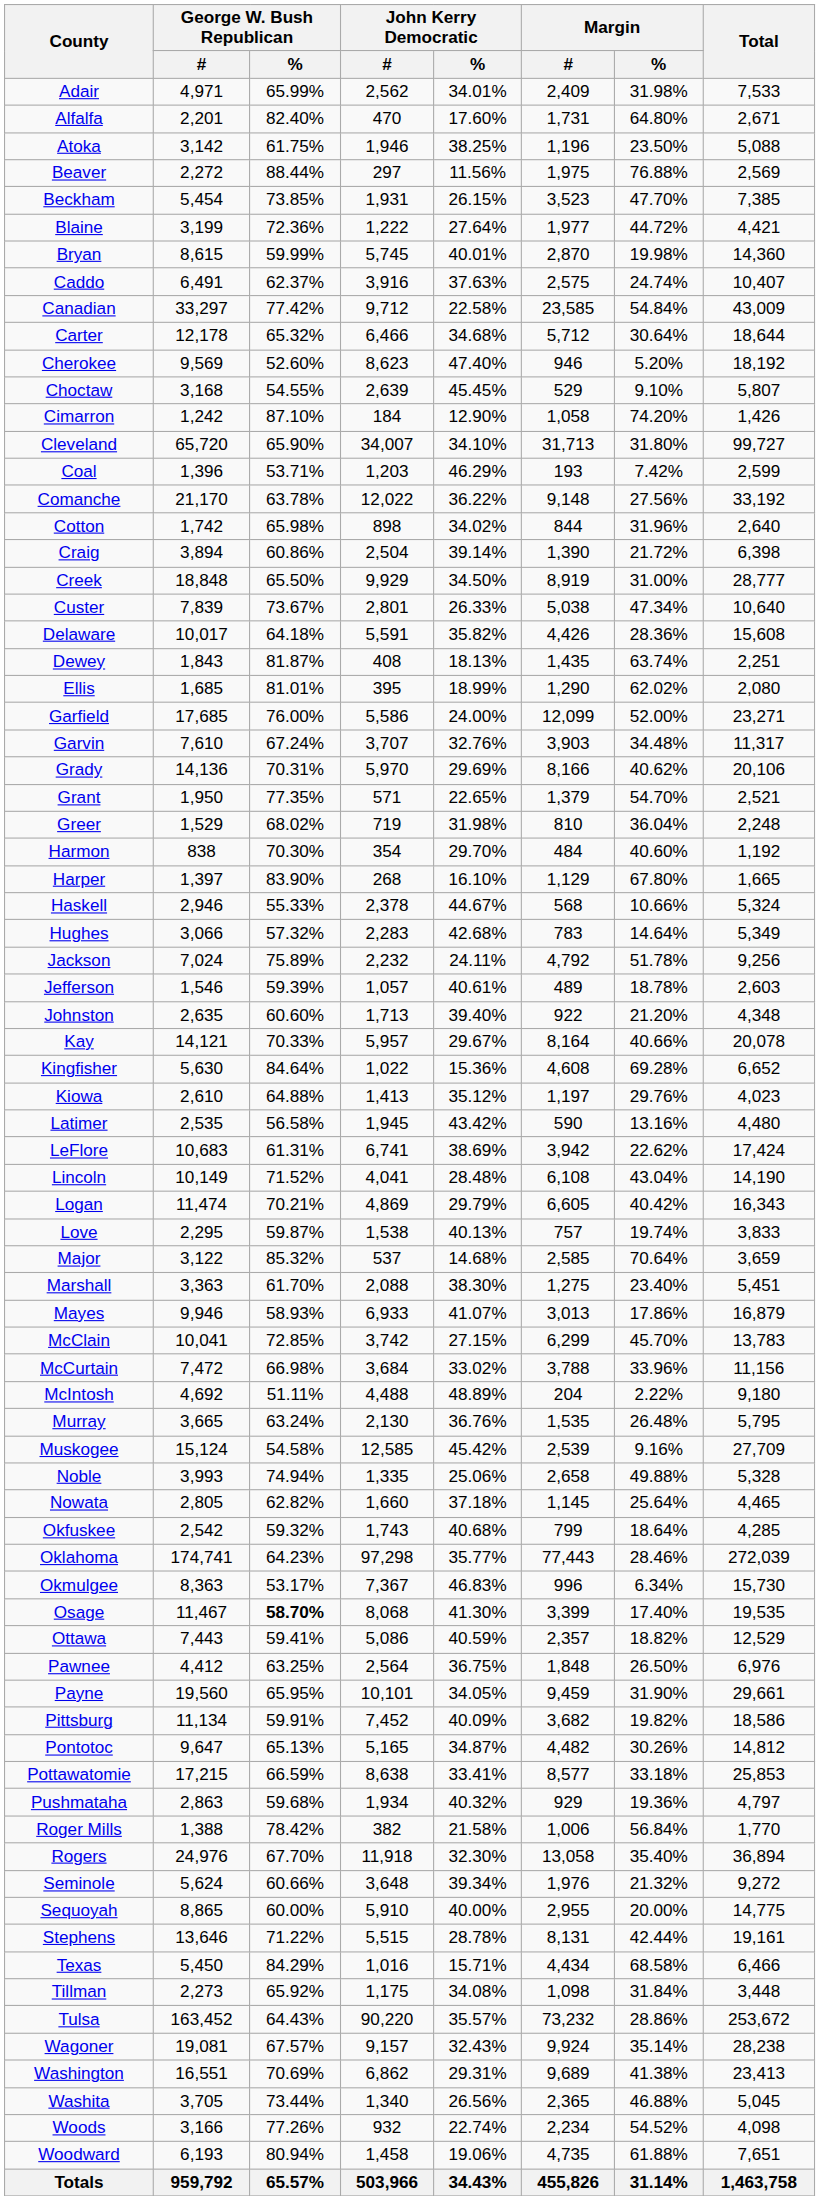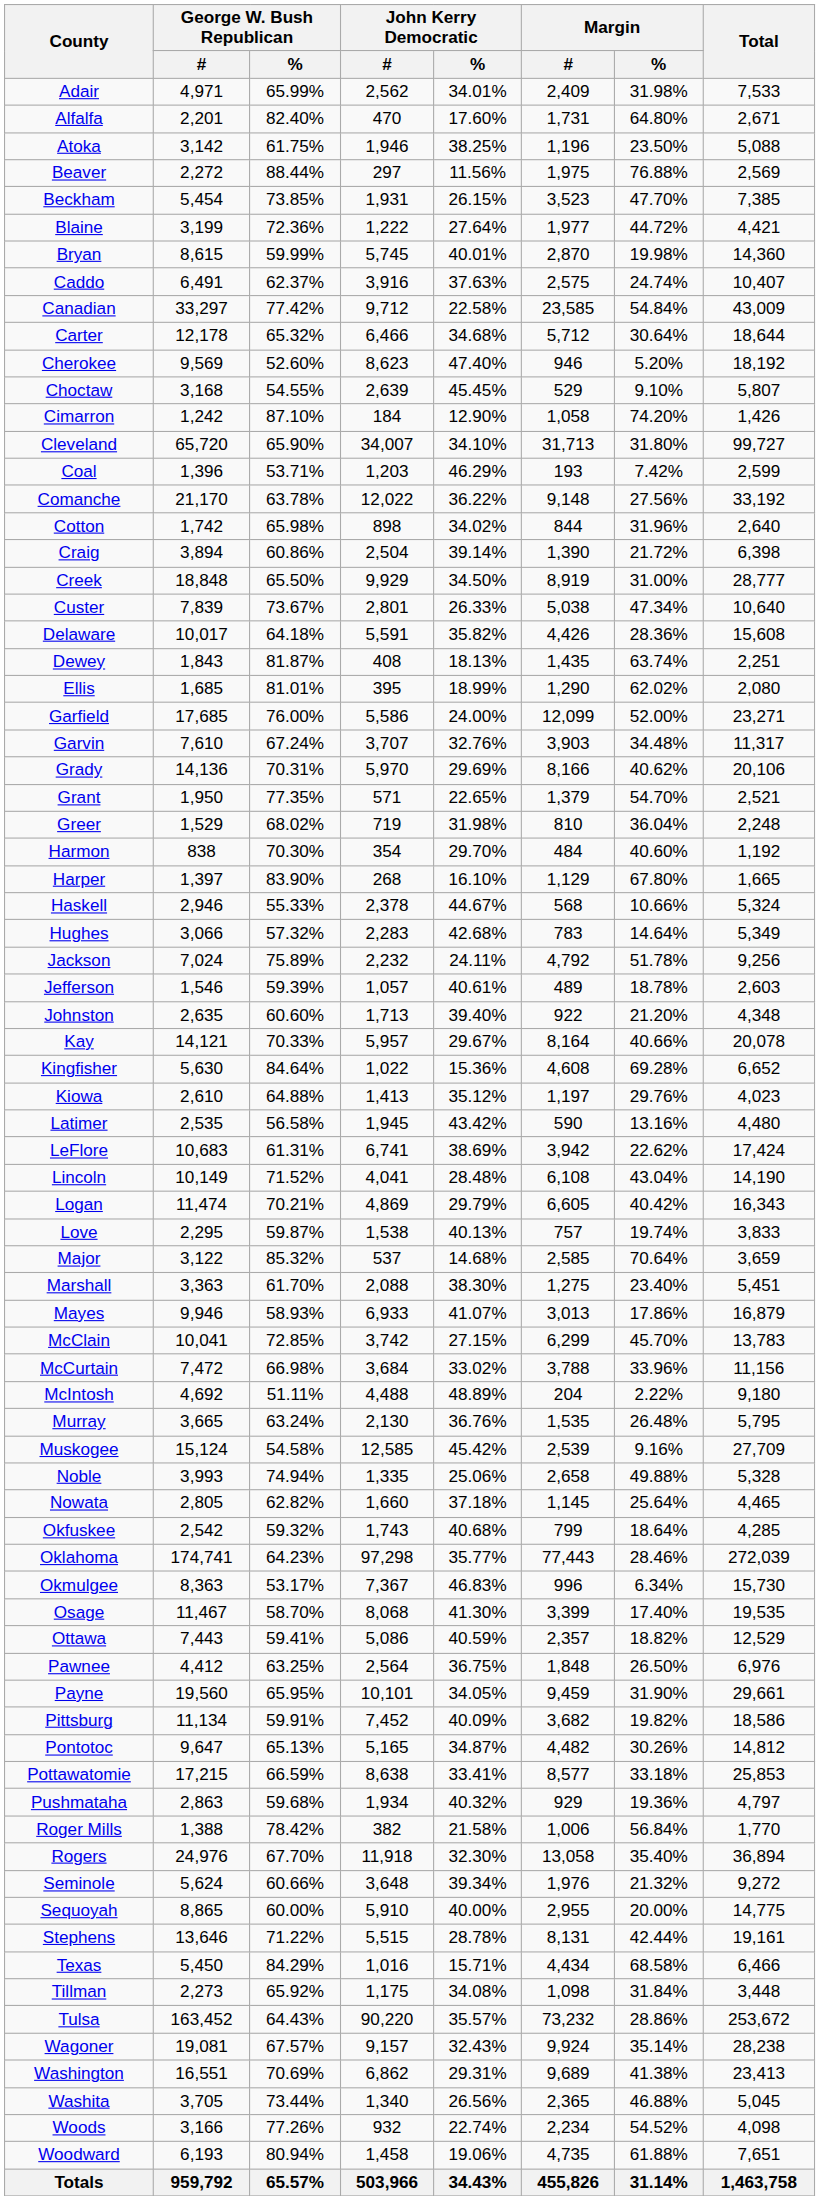(295, 1612) bold -> (295, 1612) normal
